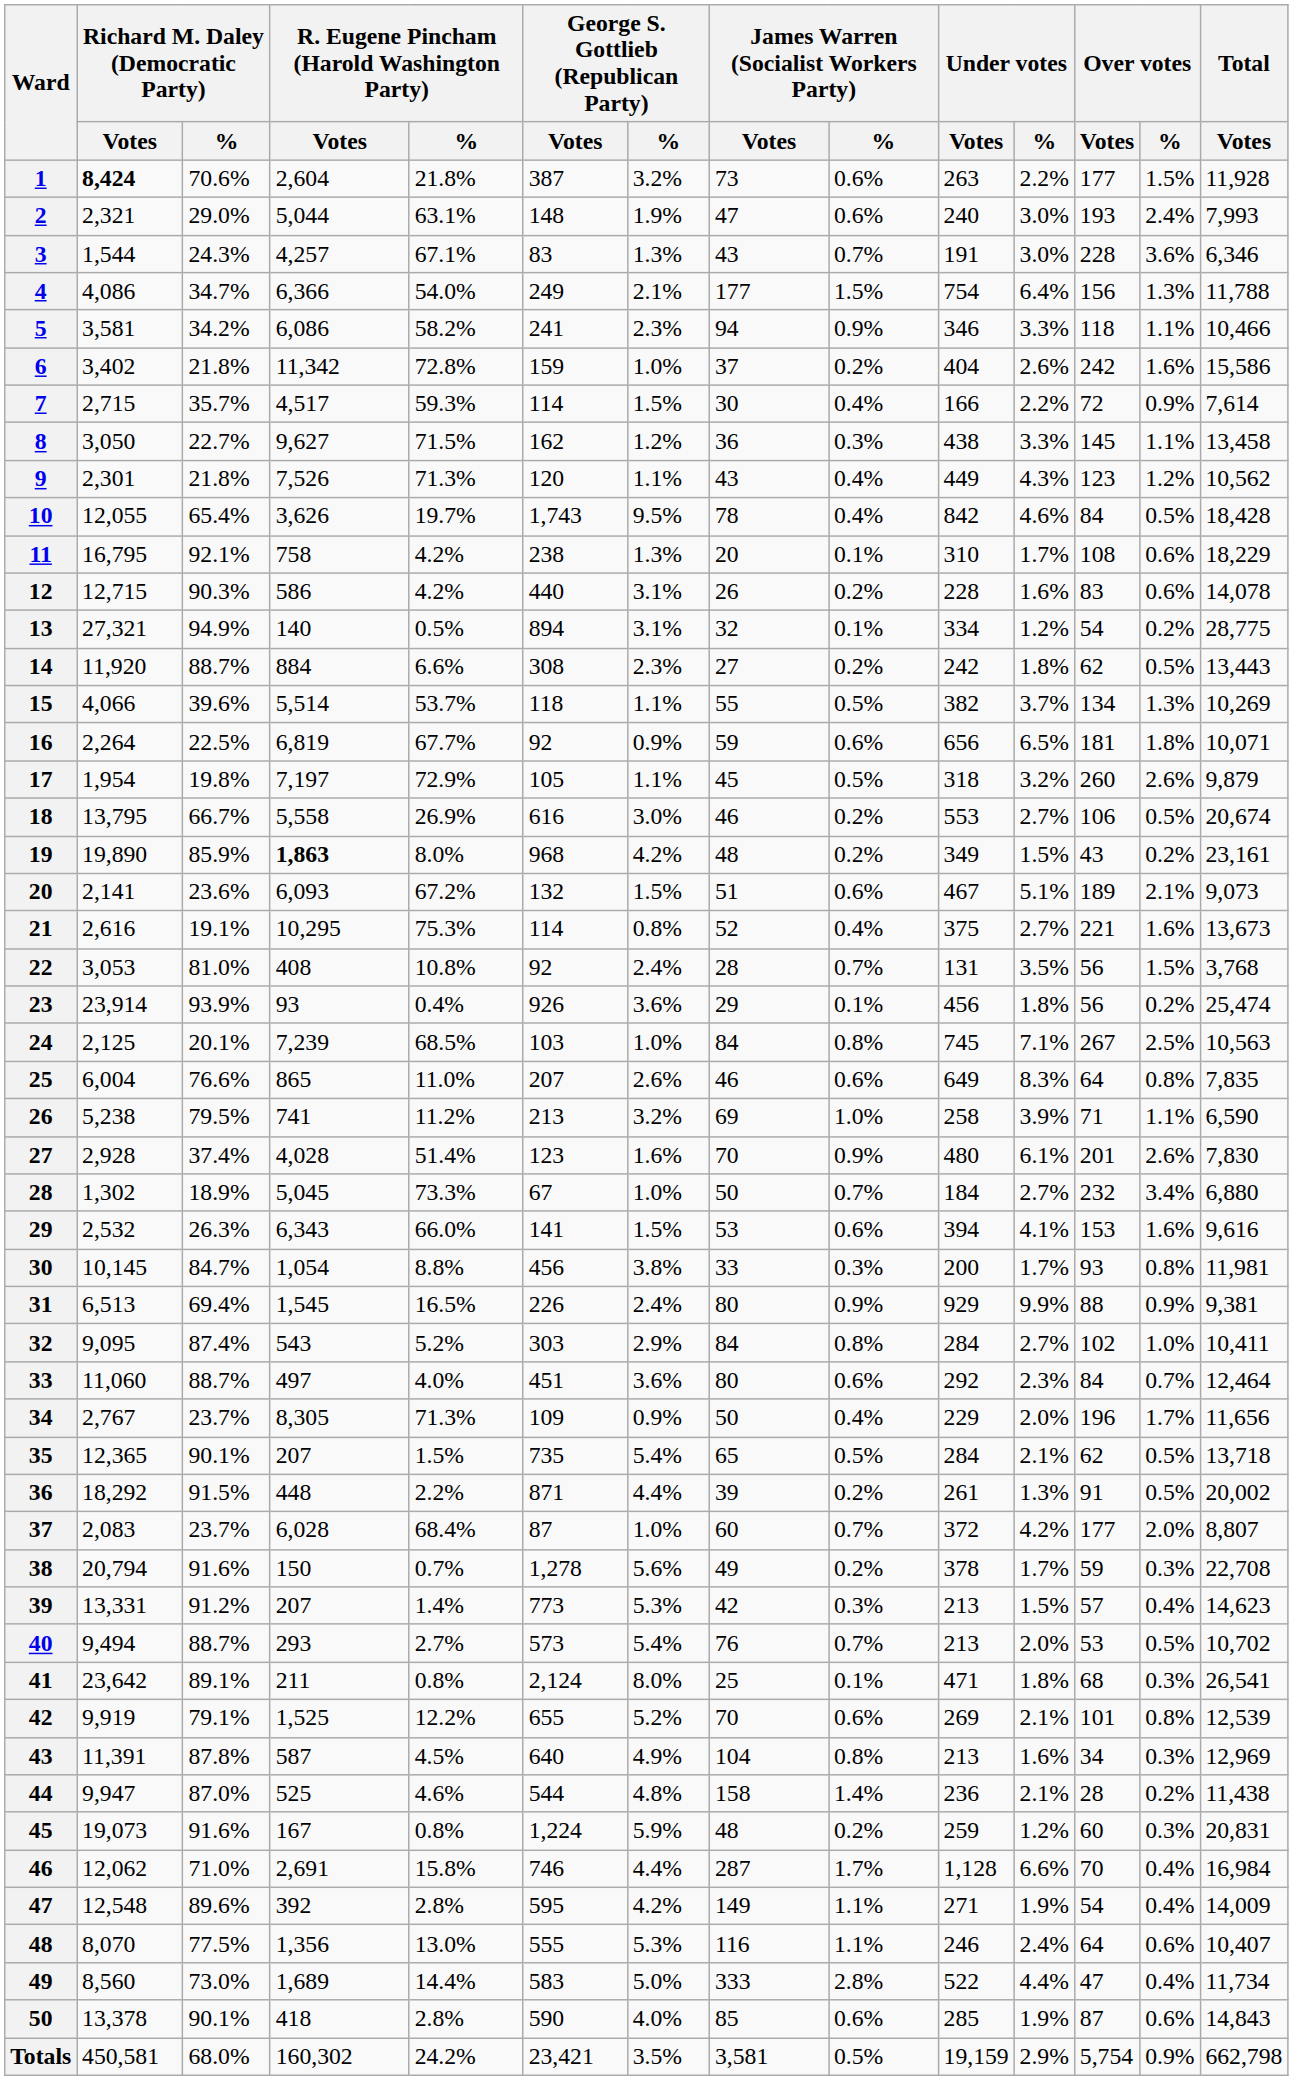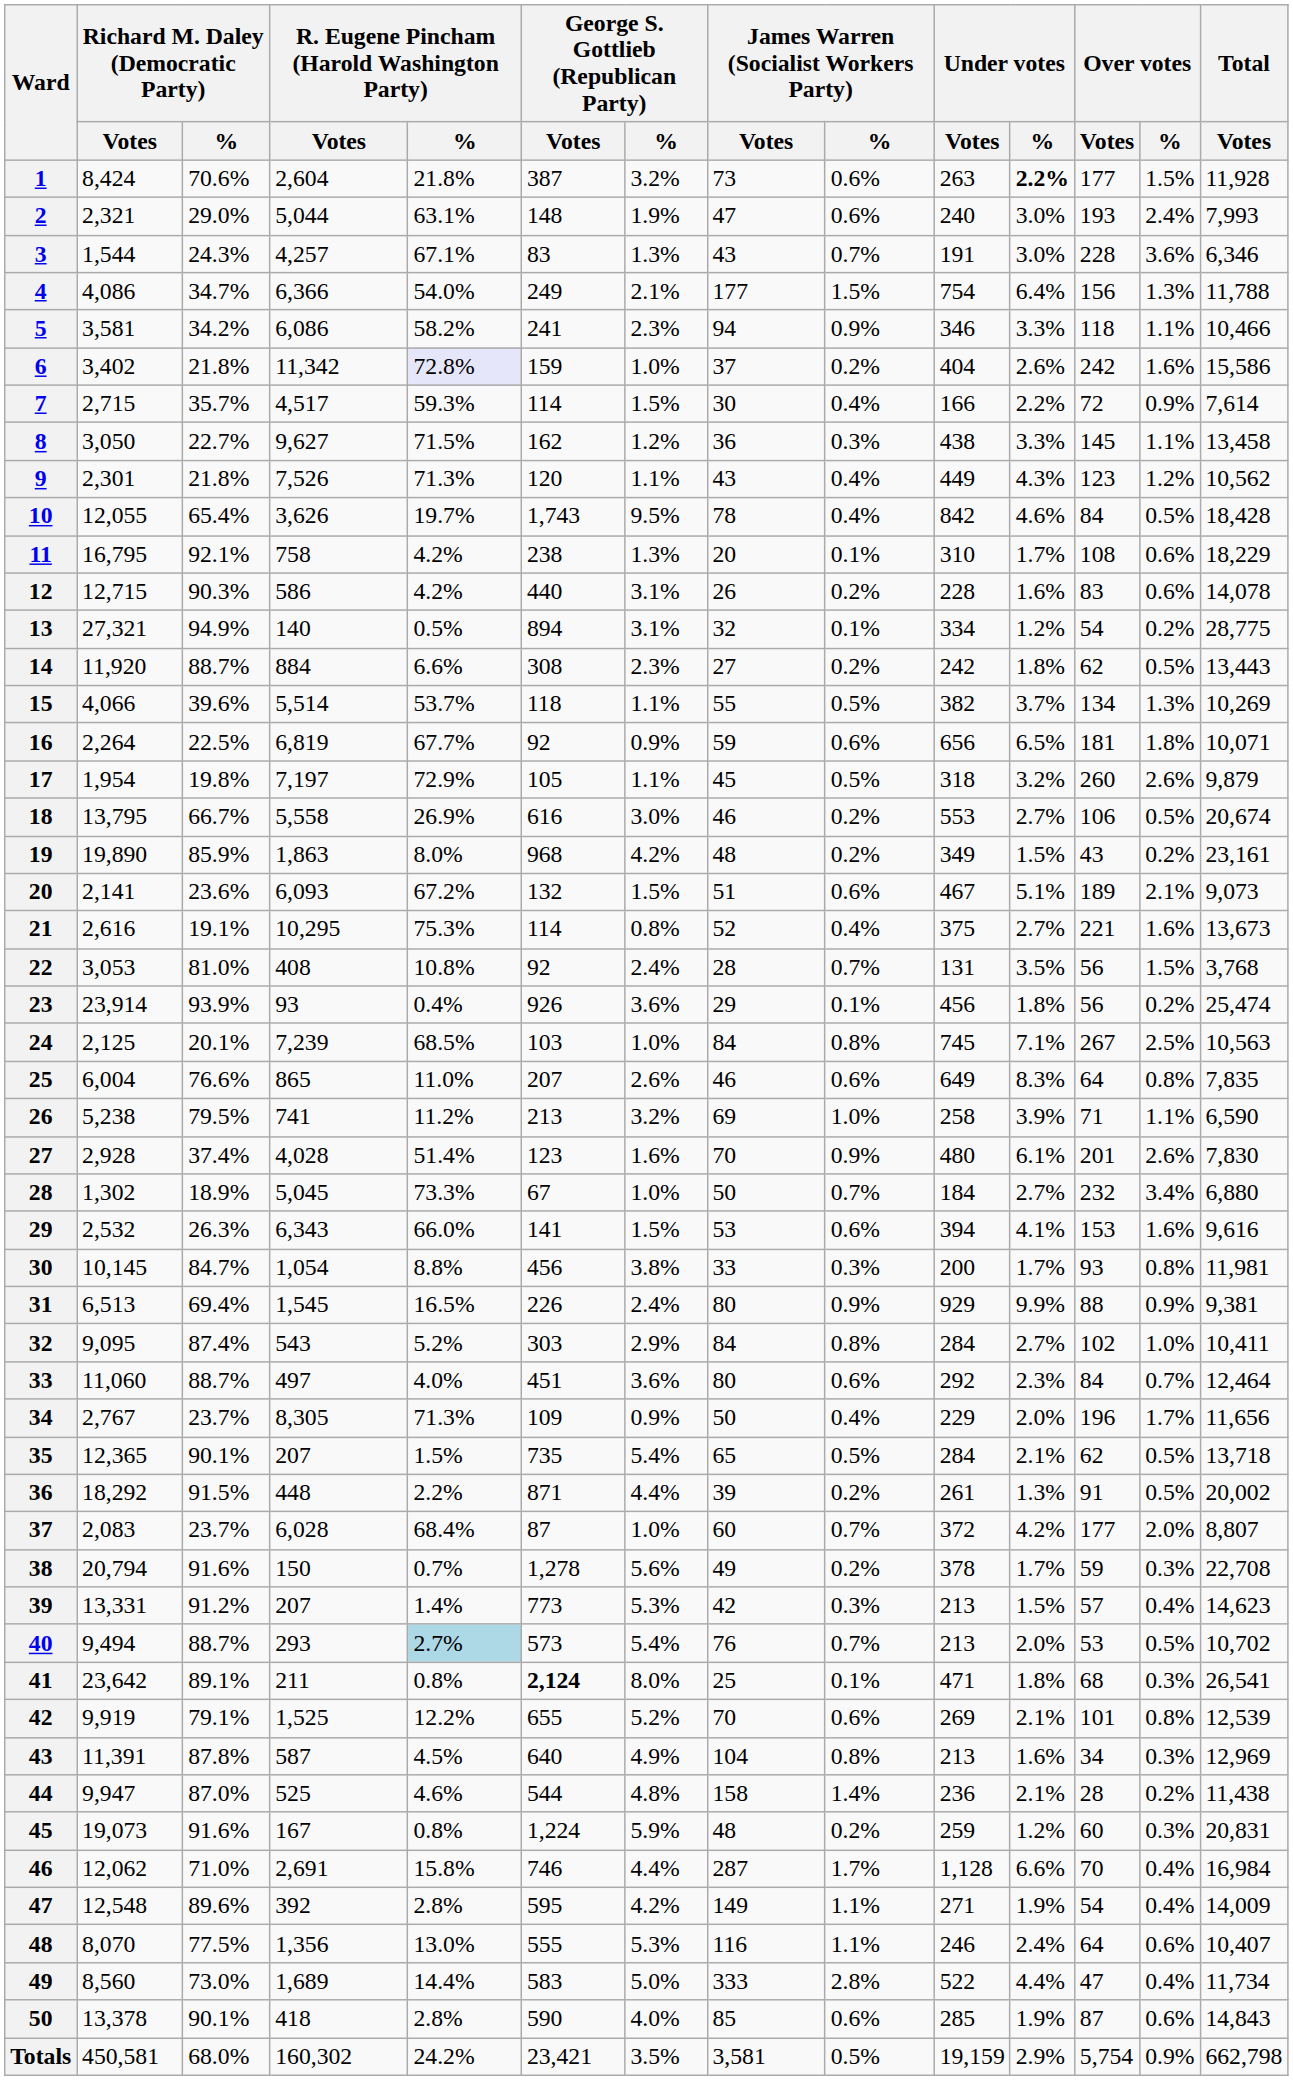(109, 178) bold -> (109, 178) normal
(1044, 178) normal -> (1042, 178) bold
(445, 366) no background -> (444, 366) lavender background
(302, 854) bold -> (302, 854) normal
(439, 1642) no background -> (438, 1642) lightblue background
(555, 1680) normal -> (554, 1680) bold
